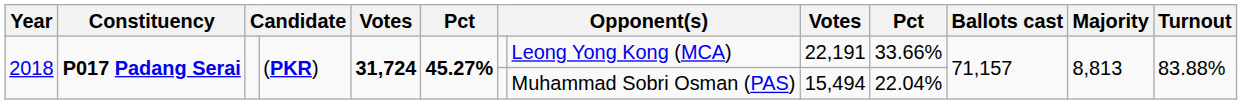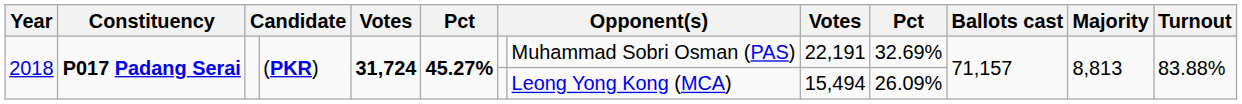(622, 52) Leong Yong Kong (MCA) -> (654, 52) Muhammad Sobri Osman (PAS)
(909, 52) 33.66% -> (909, 52) 32.69%
(654, 83) Muhammad Sobri Osman (PAS) -> (622, 83) Leong Yong Kong (MCA)
(909, 83) 22.04% -> (909, 83) 26.09%
